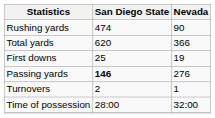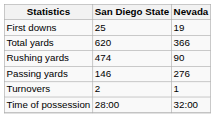rows swapped: (32, 58) <-> (38, 27)
(103, 74) bold -> (103, 74) normal
